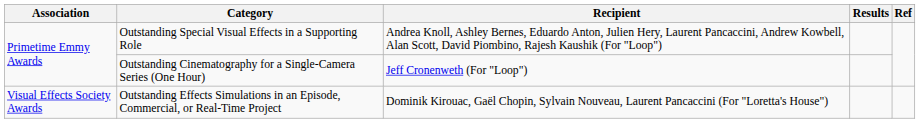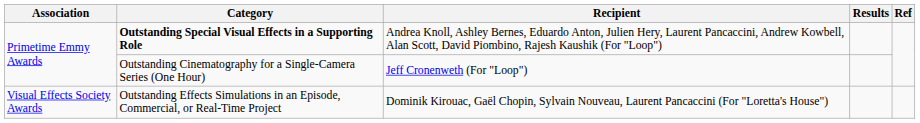(238, 38) normal -> (246, 38) bold
